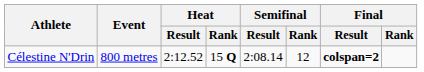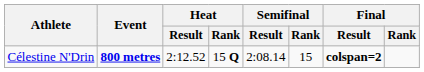(129, 57) normal -> (130, 57) bold
(303, 57) 12 -> (306, 57) 15
